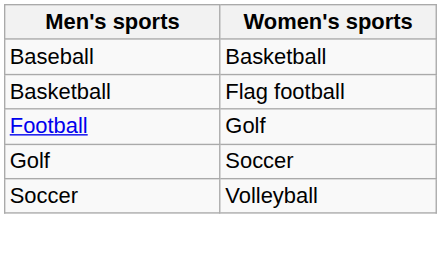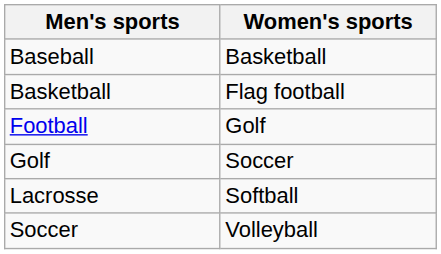+ row: (54, 195)
